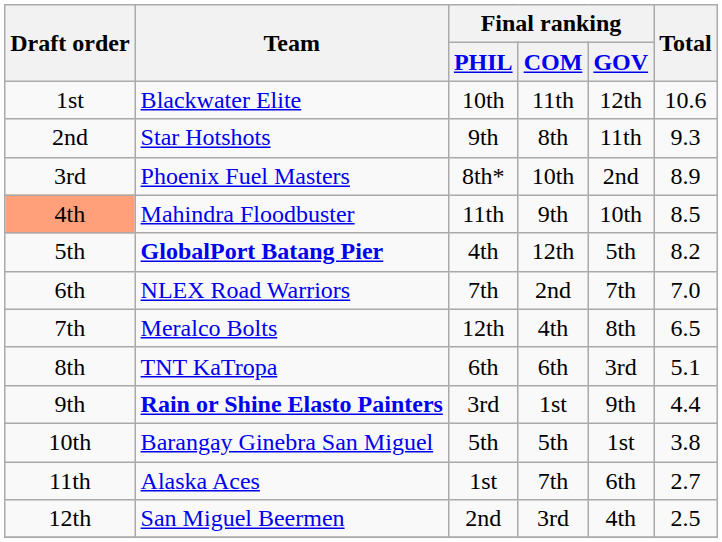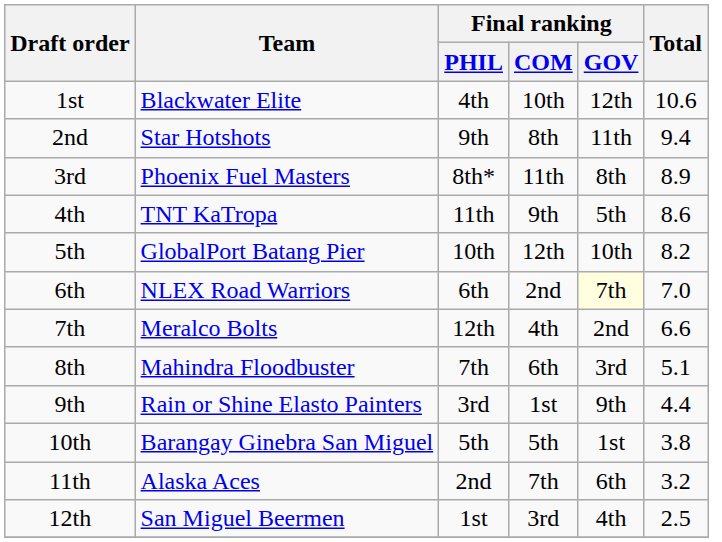(483, 99) 10th -> (474, 99) 4th
(553, 99) 11th -> (543, 99) 10th
(685, 137) 9.3 -> (676, 137) 9.4
(553, 175) 10th -> (543, 175) 11th
(621, 175) 2nd -> (611, 175) 8th
(70, 213) lightsalmon background -> (70, 213) no background
(248, 213) Mahindra Floodbuster -> (209, 213) TNT KaTropa
(621, 213) 10th -> (611, 213) 5th
(685, 213) 8.5 -> (676, 213) 8.6
(262, 251) bold -> (253, 251) normal
(483, 251) 4th -> (474, 251) 10th
(621, 251) 5th -> (611, 251) 10th
(483, 289) 7th -> (474, 289) 6th
(621, 289) no background -> (611, 289) lightyellow background
(621, 328) 8th -> (611, 328) 2nd
(685, 328) 6.5 -> (676, 328) 6.6
(209, 366) TNT KaTropa -> (248, 366) Mahindra Floodbuster
(483, 366) 6th -> (474, 366) 7th
(292, 404) bold -> (281, 404) normal
(483, 480) 1st -> (474, 480) 2nd
(685, 480) 2.7 -> (676, 480) 3.2
(483, 518) 2nd -> (474, 518) 1st
